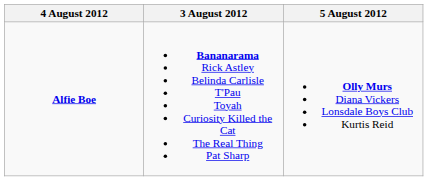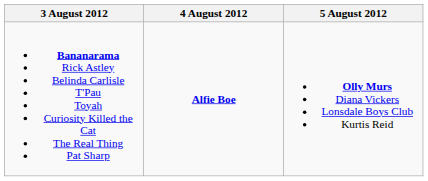columns swapped: (214, 13) <-> (74, 13)
